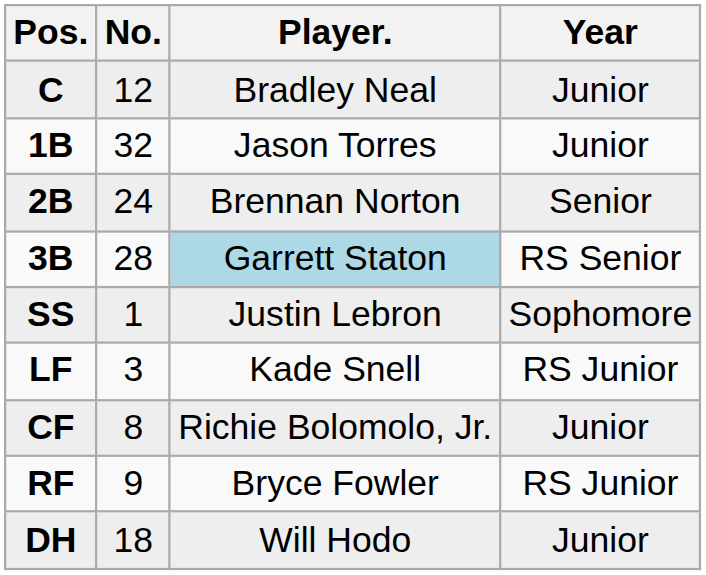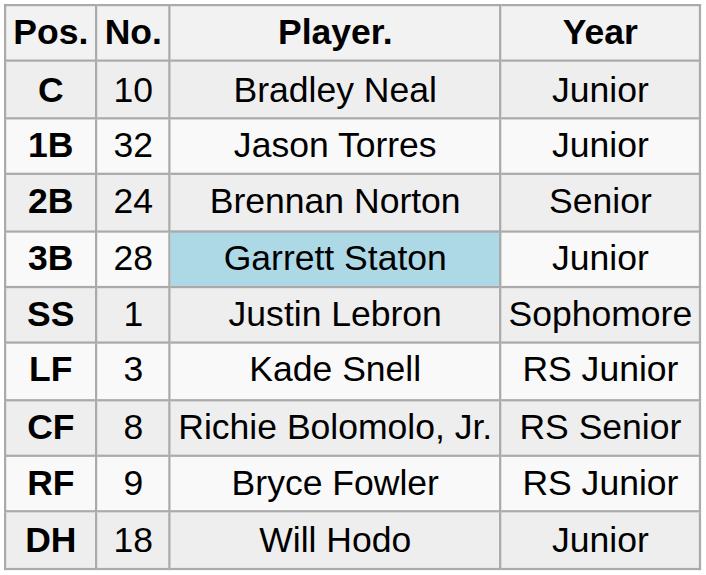(133, 88) 12 -> (133, 88) 10
(600, 257) RS Senior -> (600, 257) Junior
(600, 426) Junior -> (600, 426) RS Senior
